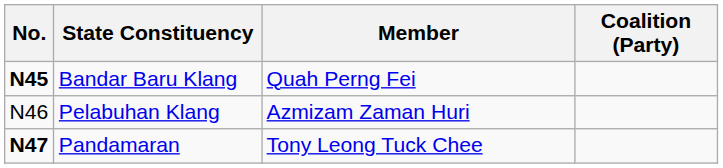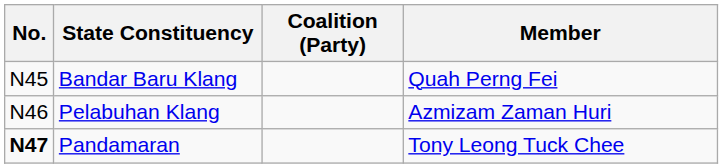columns swapped: (418, 33) <-> (646, 33)
(29, 78) bold -> (29, 78) normal
